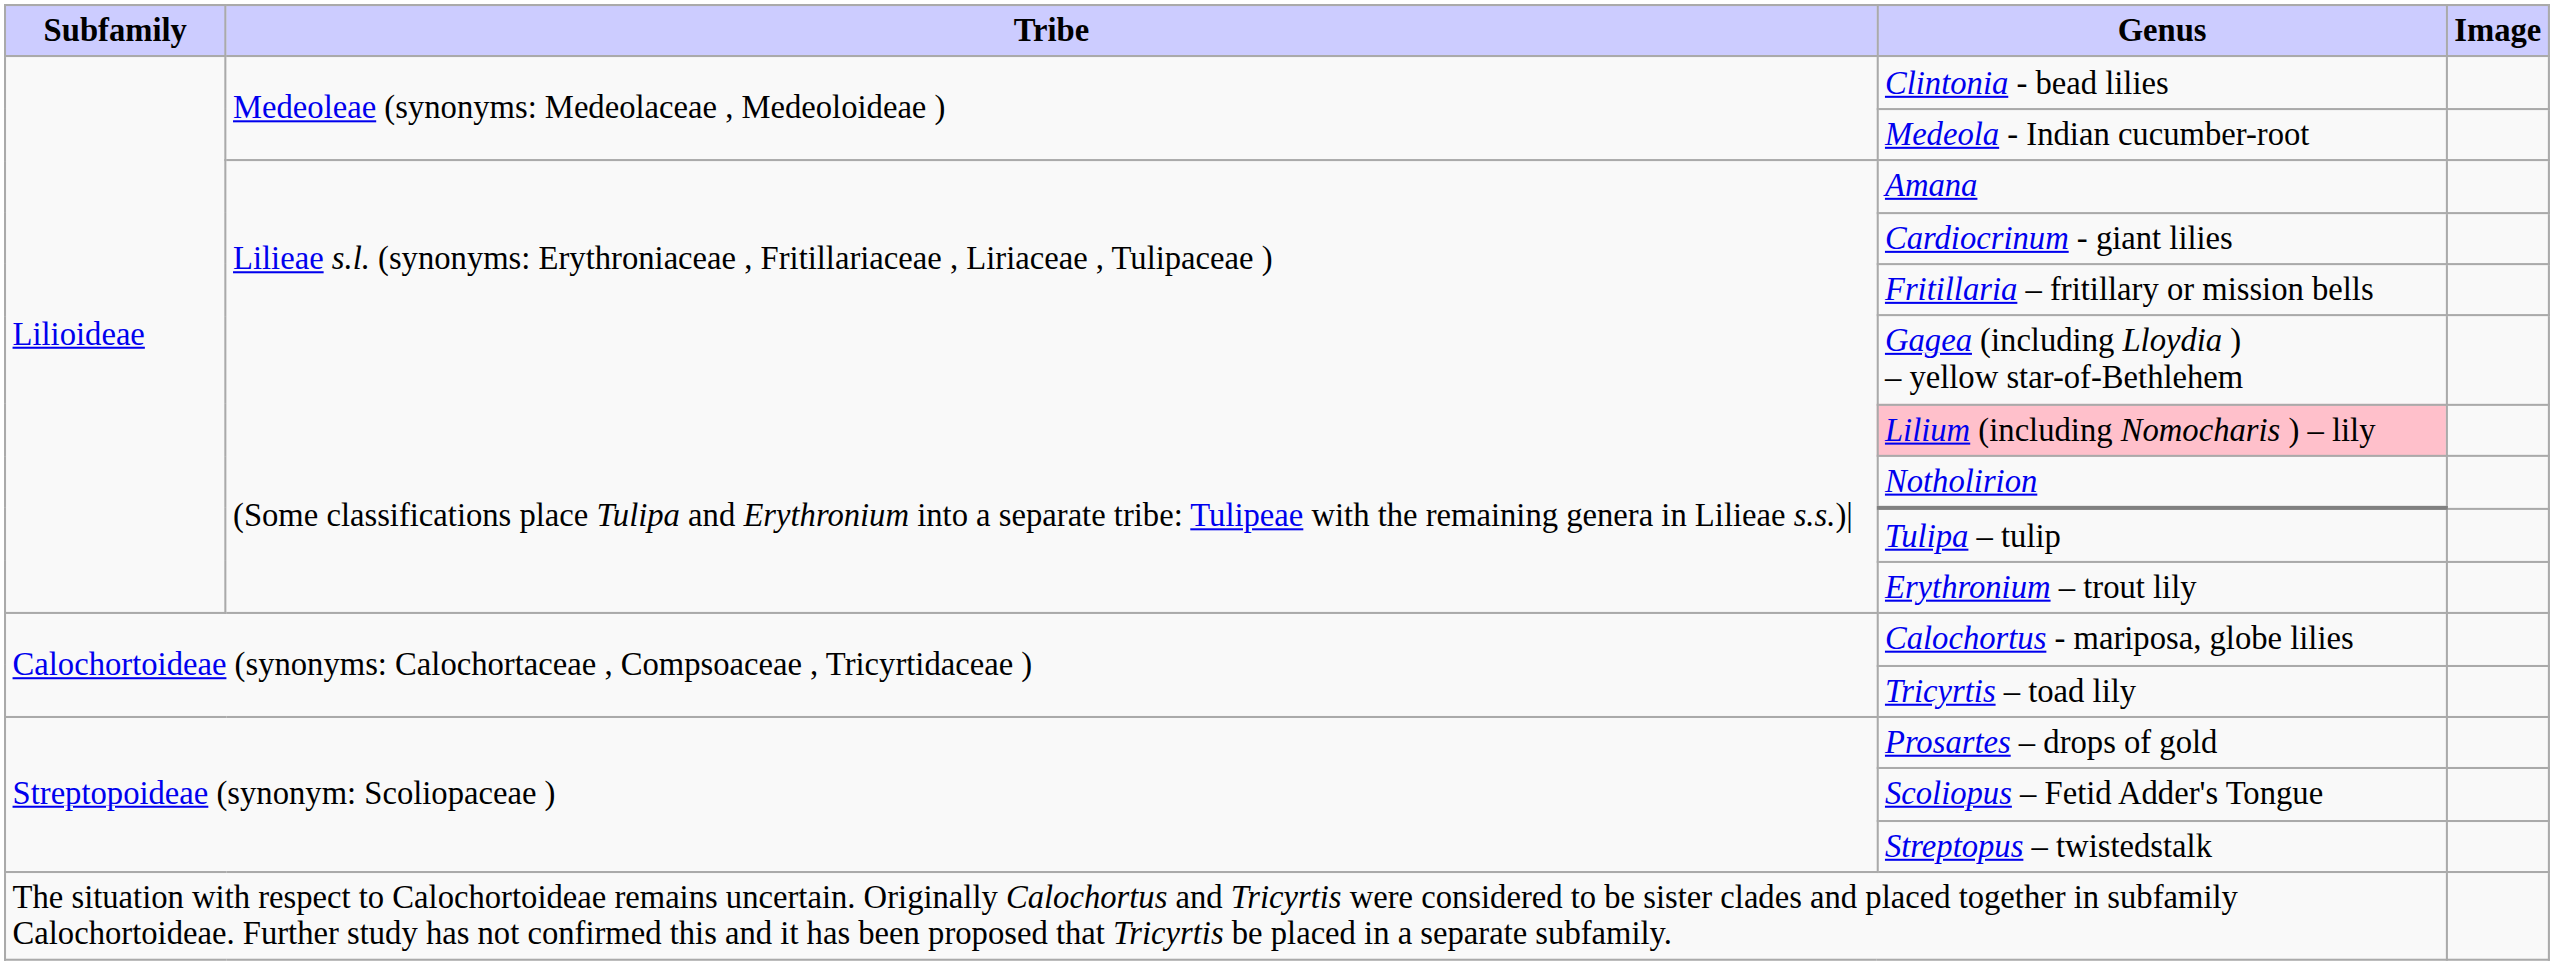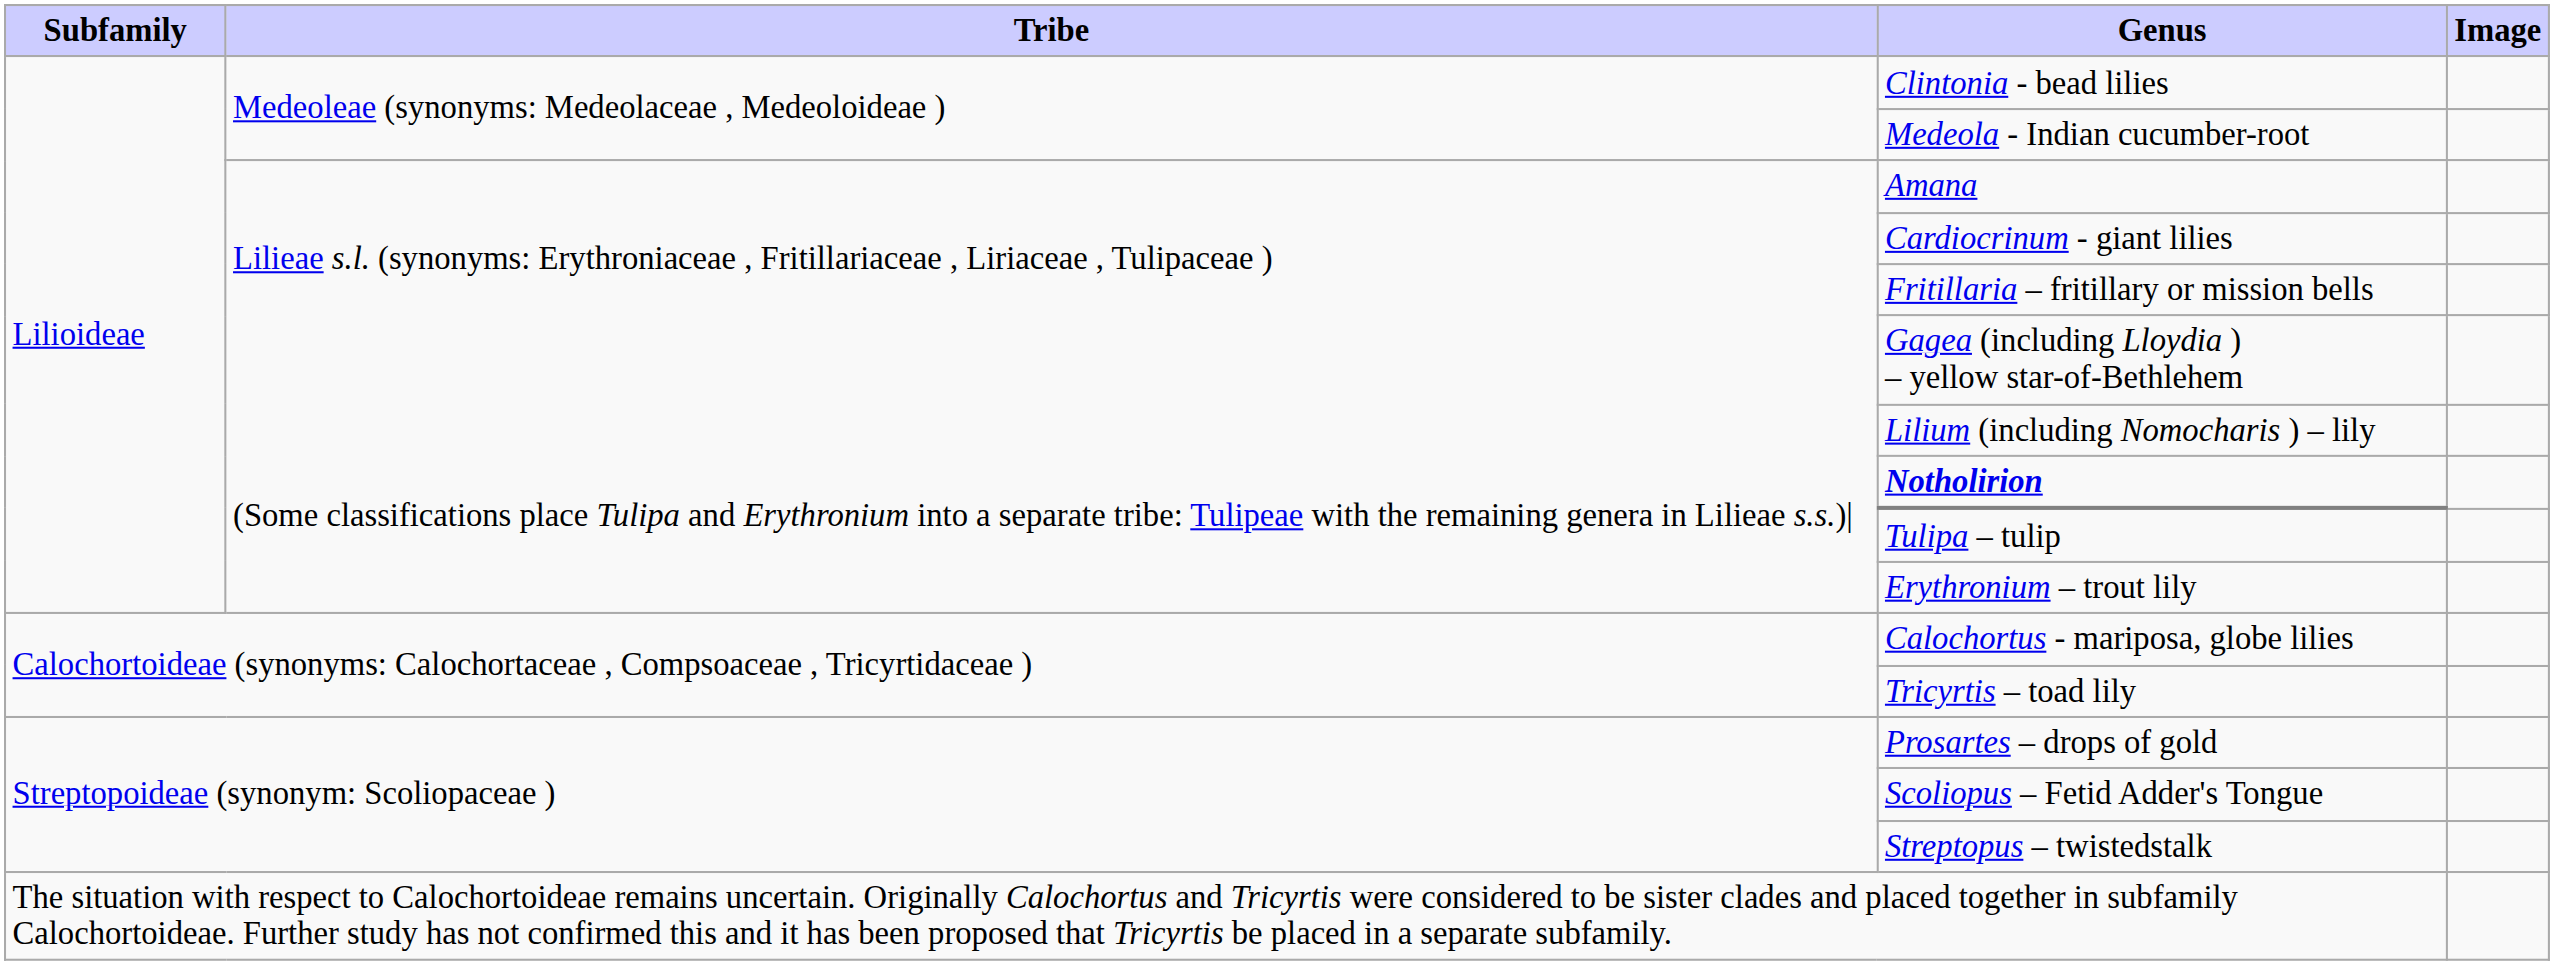(2130, 429) pink background -> (2130, 429) no background
(1961, 481) normal -> (1964, 481) bold
